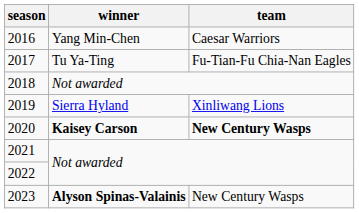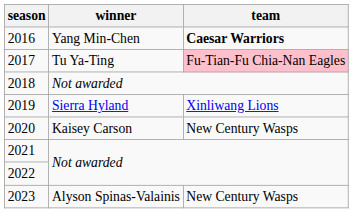(236, 38) normal -> (235, 38) bold
(271, 61) no background -> (266, 61) pink background
(95, 128) bold -> (92, 128) normal
(251, 128) bold -> (242, 128) normal
(119, 196) bold -> (116, 196) normal
